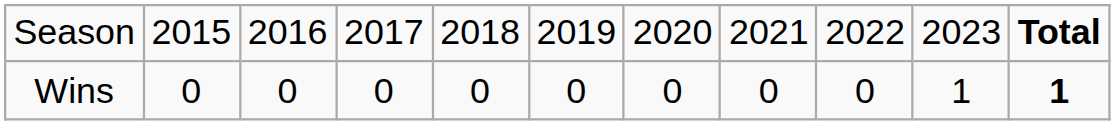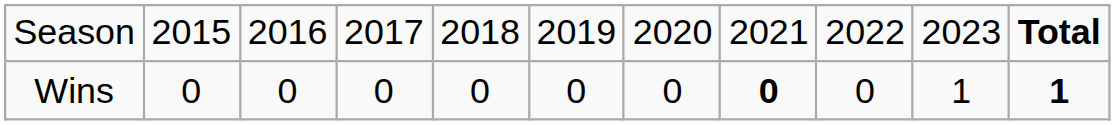(769, 89) normal -> (769, 89) bold
